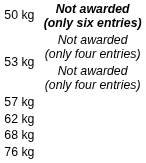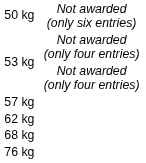(93, 16) bold -> (92, 16) normal
